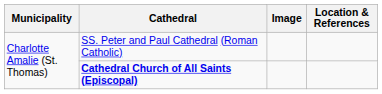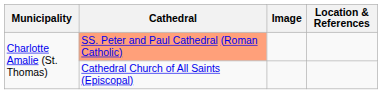(169, 46) no background -> (169, 46) lightsalmon background
(156, 74) bold -> (151, 74) normal
